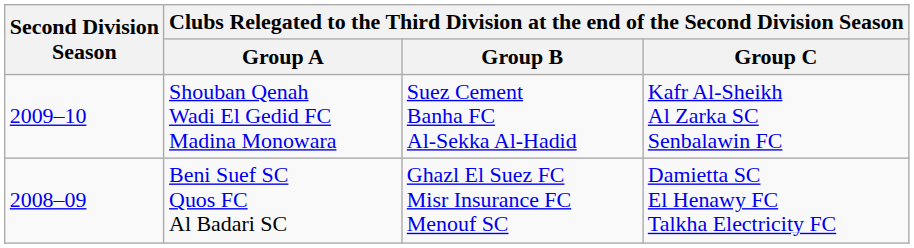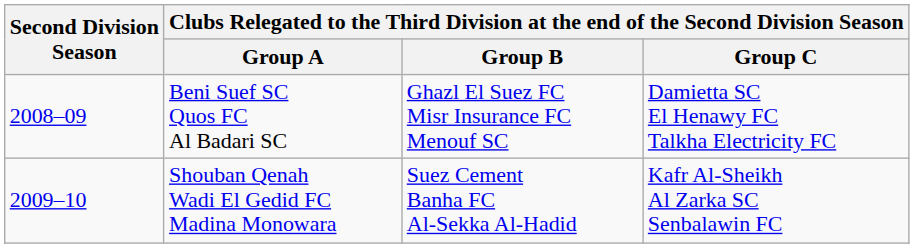rows swapped: (229, 200) <-> (253, 116)
